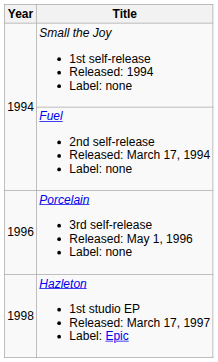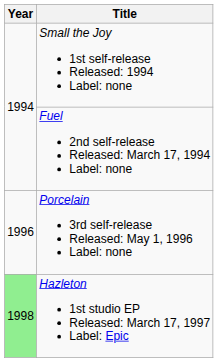(20, 315) no background -> (20, 315) lightgreen background
